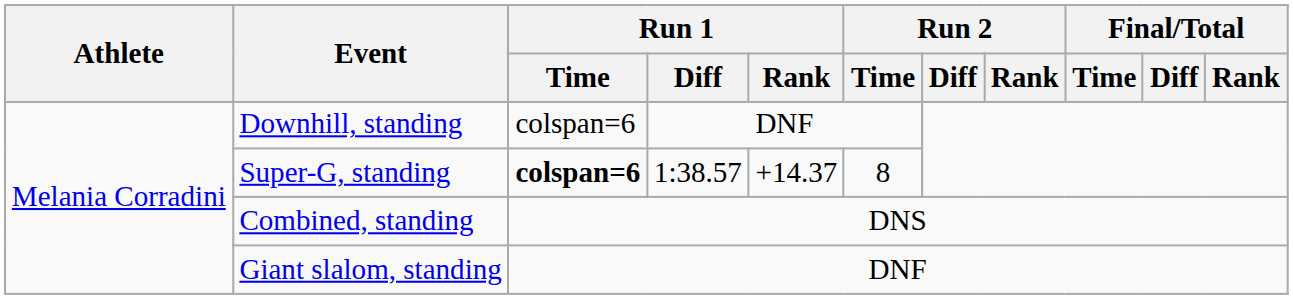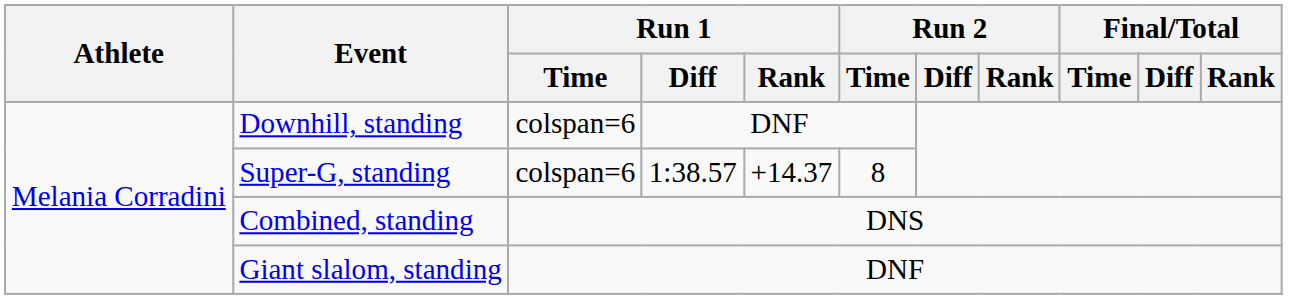(578, 172) bold -> (575, 172) normal
